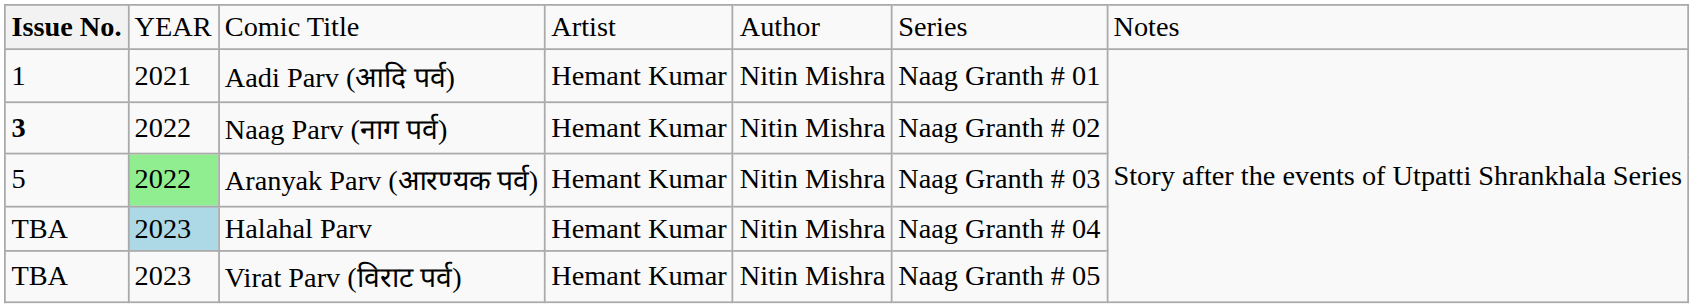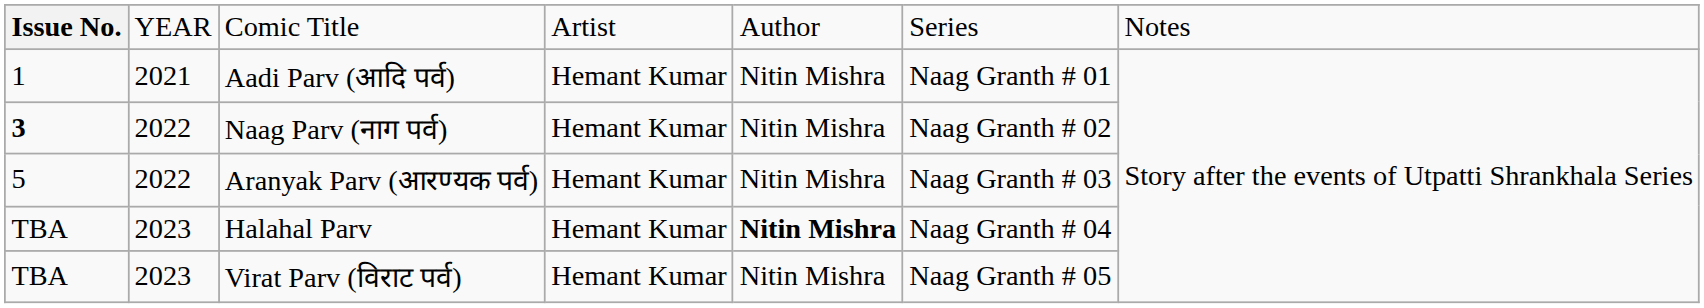(163, 179) lightgreen background -> (163, 179) no background
(163, 227) lightblue background -> (163, 227) no background
(812, 227) normal -> (818, 227) bold
